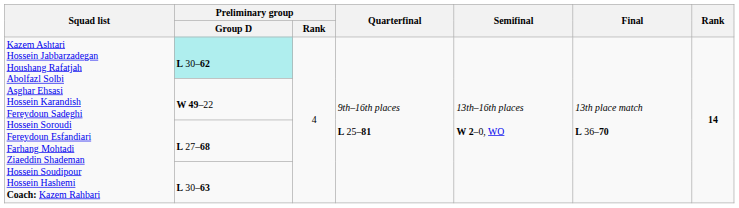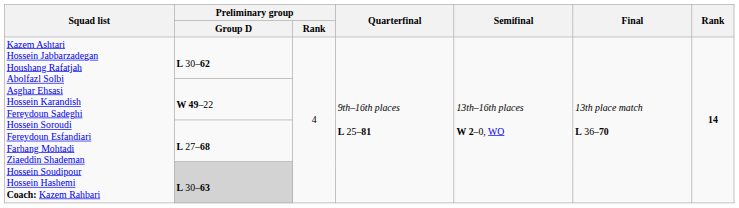(193, 63) paleturquoise background -> (193, 63) no background
(193, 188) no background -> (193, 188) lightgrey background
